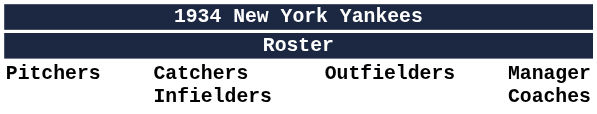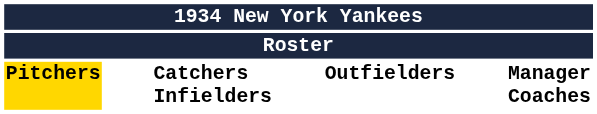(53, 75) no background -> (53, 75) gold background
